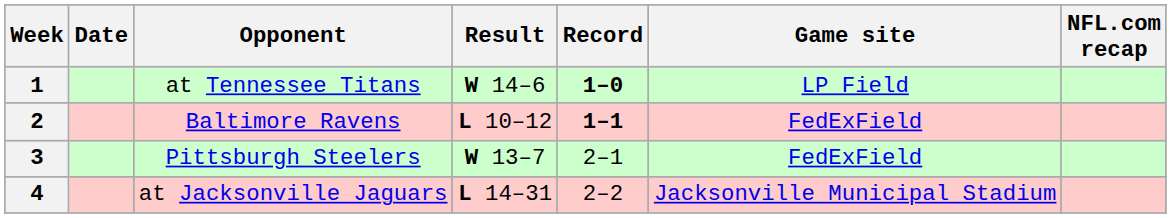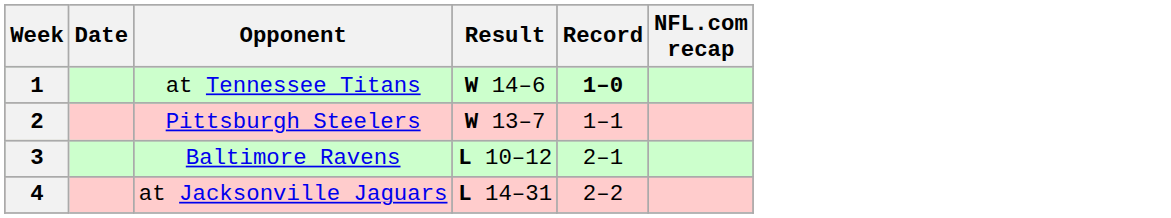- column: (855, 36)
(293, 122) Baltimore Ravens -> (293, 122) Pittsburgh Steelers
(505, 122) L 10–12 -> (505, 122) W 13–7
(603, 122) bold -> (603, 122) normal
(293, 158) Pittsburgh Steelers -> (293, 158) Baltimore Ravens
(505, 158) W 13–7 -> (505, 158) L 10–12
